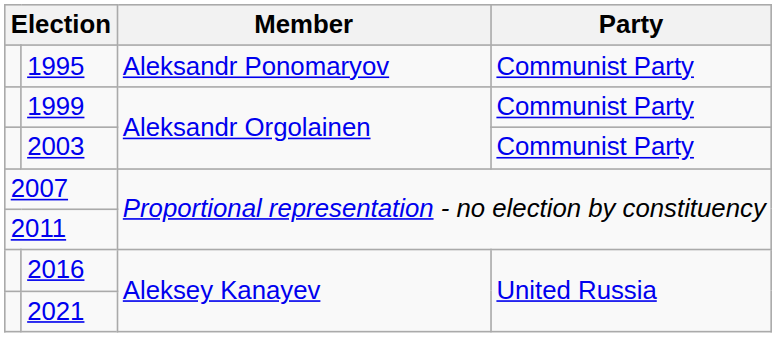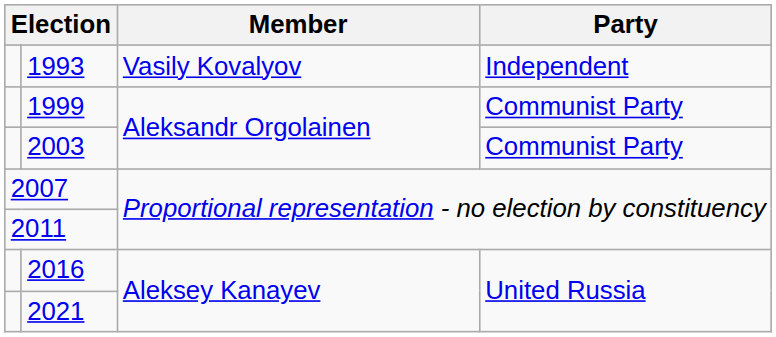+ row: (56, 65)
- row: (56, 65)
